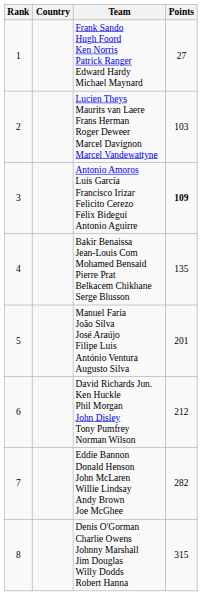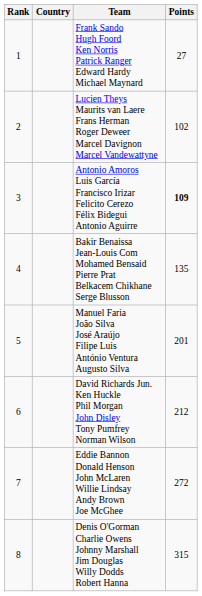(181, 127) 103 -> (181, 127) 102
(181, 483) 282 -> (181, 483) 272
